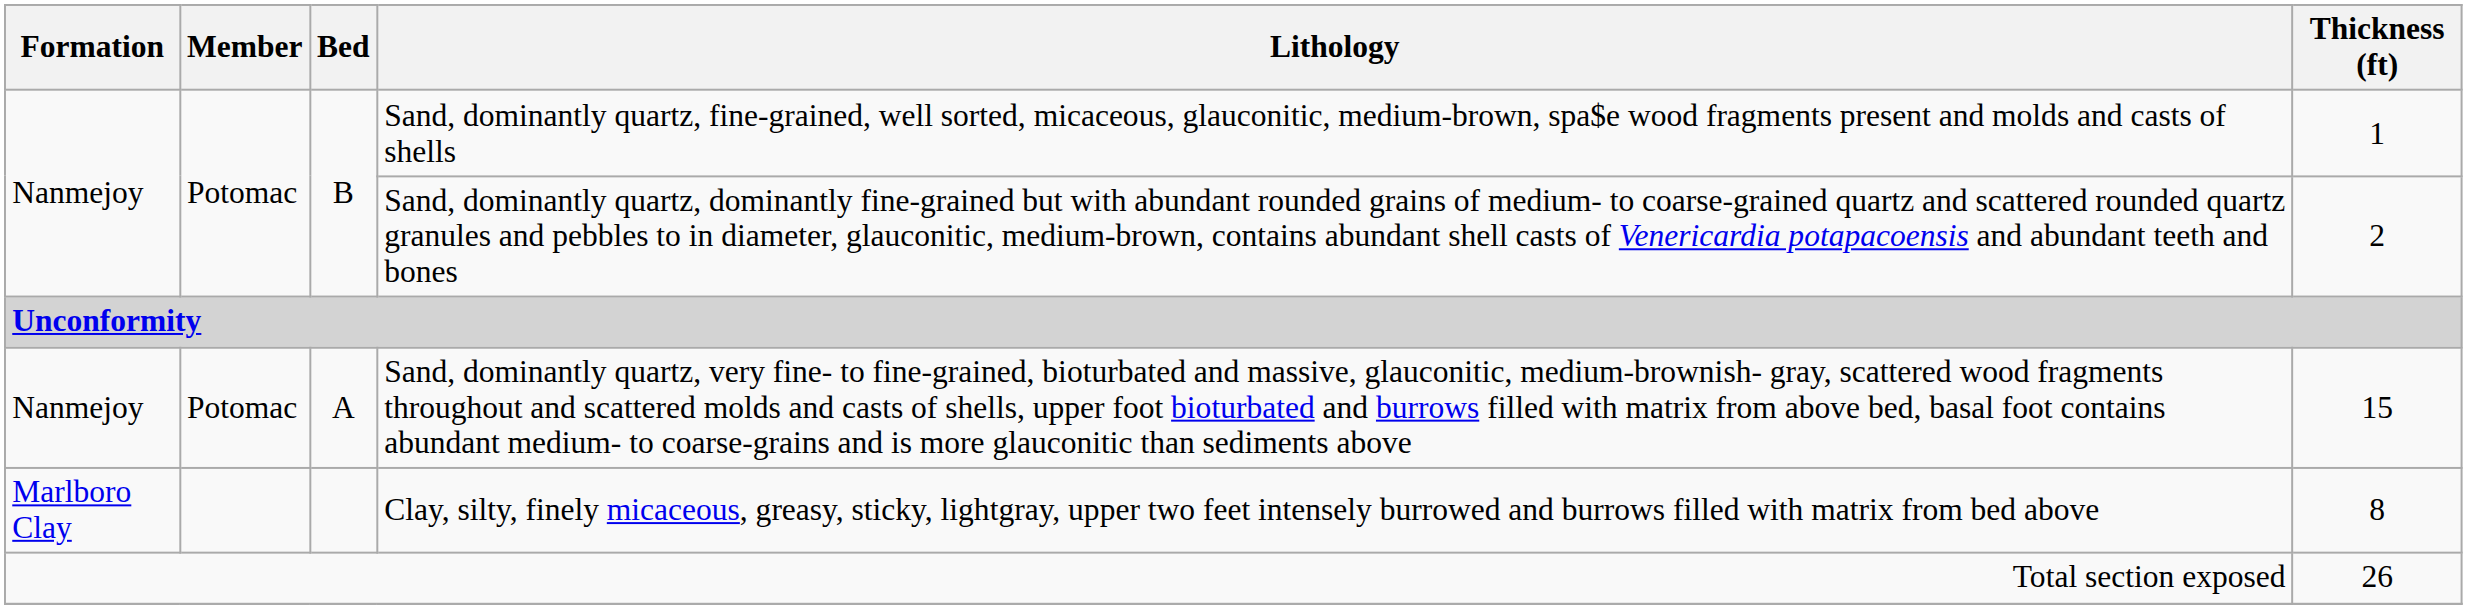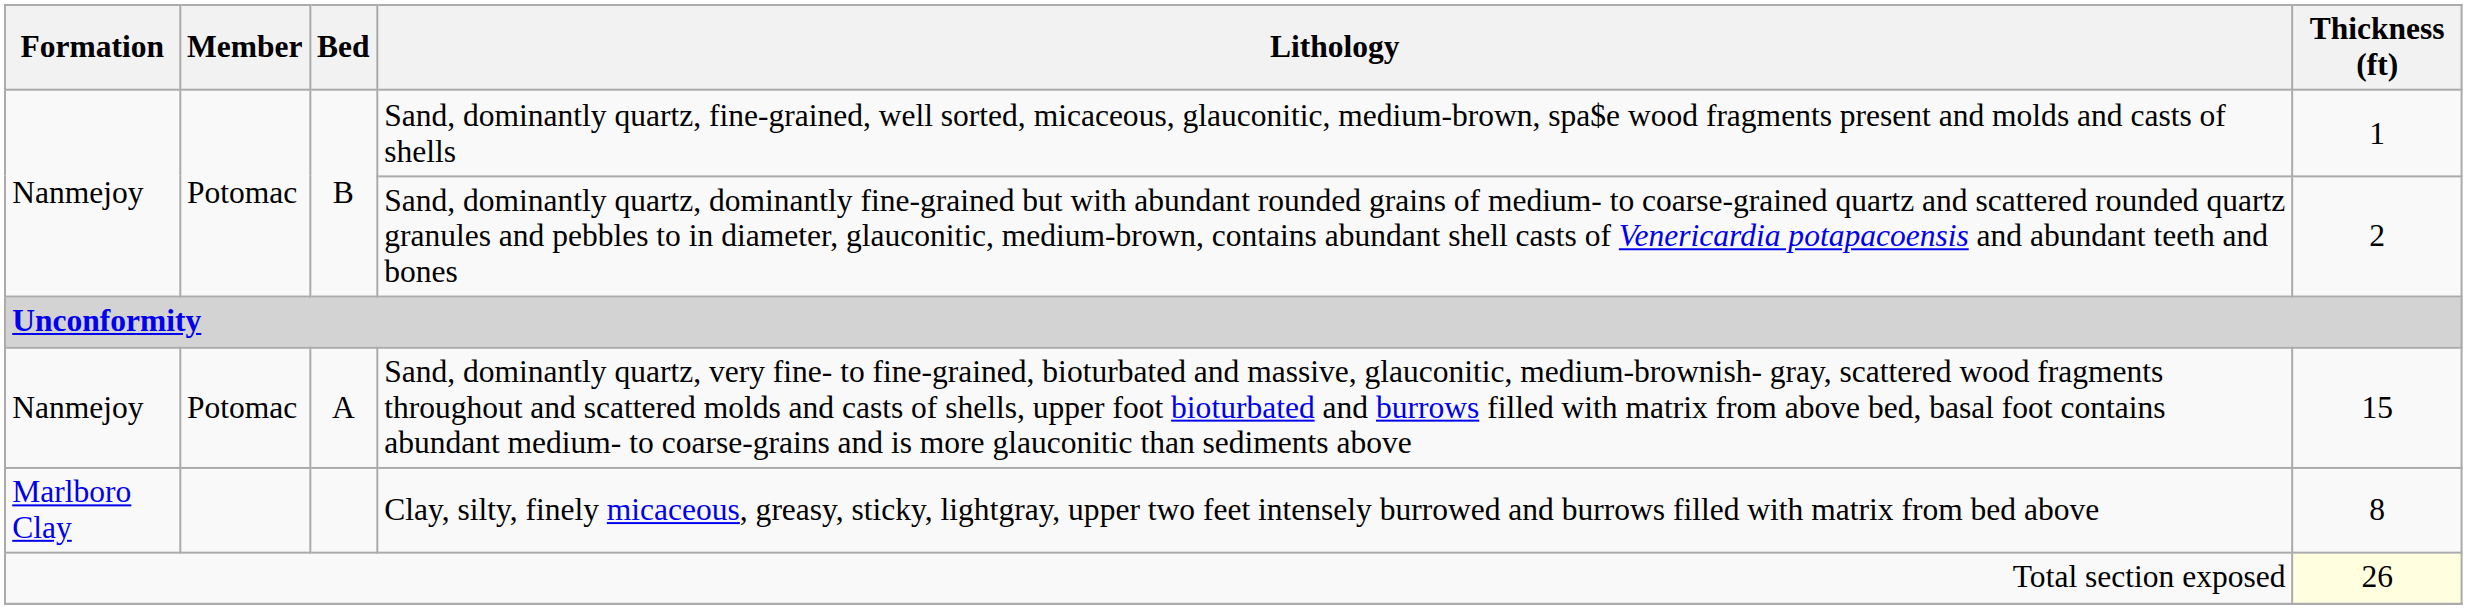(2377, 577) no background -> (2377, 577) lightyellow background
